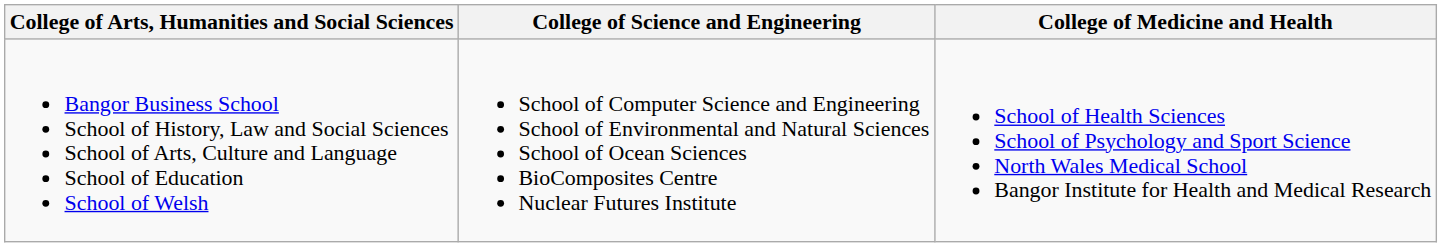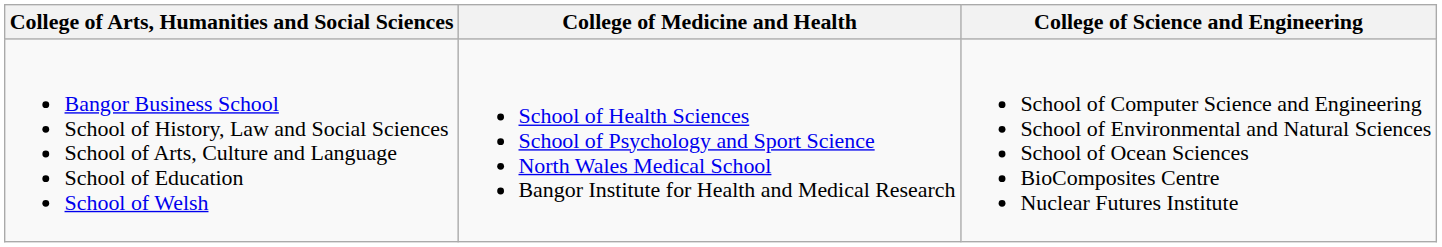columns swapped: (697, 21) <-> (1185, 21)
